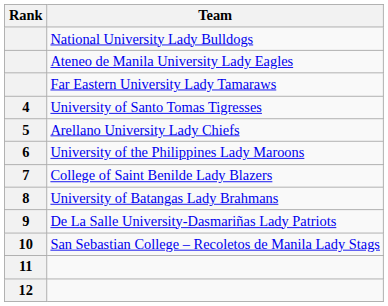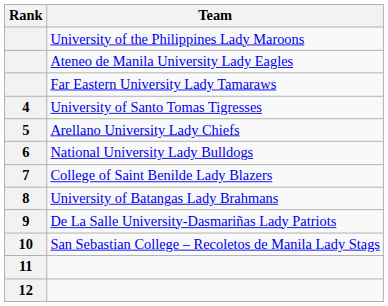(152, 38) National University Lady Bulldogs -> (177, 38) University of the Philippines Lady Maroons
(177, 152) University of the Philippines Lady Maroons -> (152, 152) National University Lady Bulldogs
